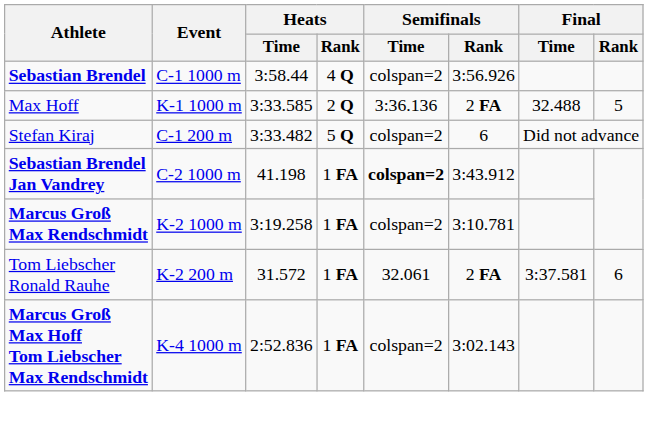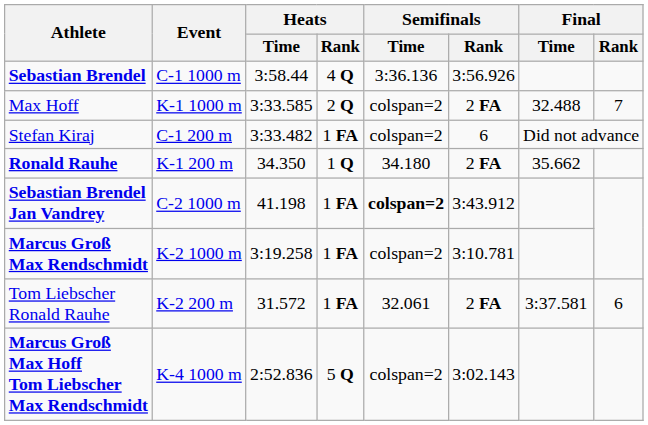(406, 76) colspan=2 -> (406, 76) 3:36.136
(406, 105) 3:36.136 -> (406, 105) colspan=2
(618, 105) 5 -> (618, 105) 7
(340, 134) 5 Q -> (340, 134) 1 FA
+ row: (63, 163)
(340, 345) 1 FA -> (340, 374) 5 Q
